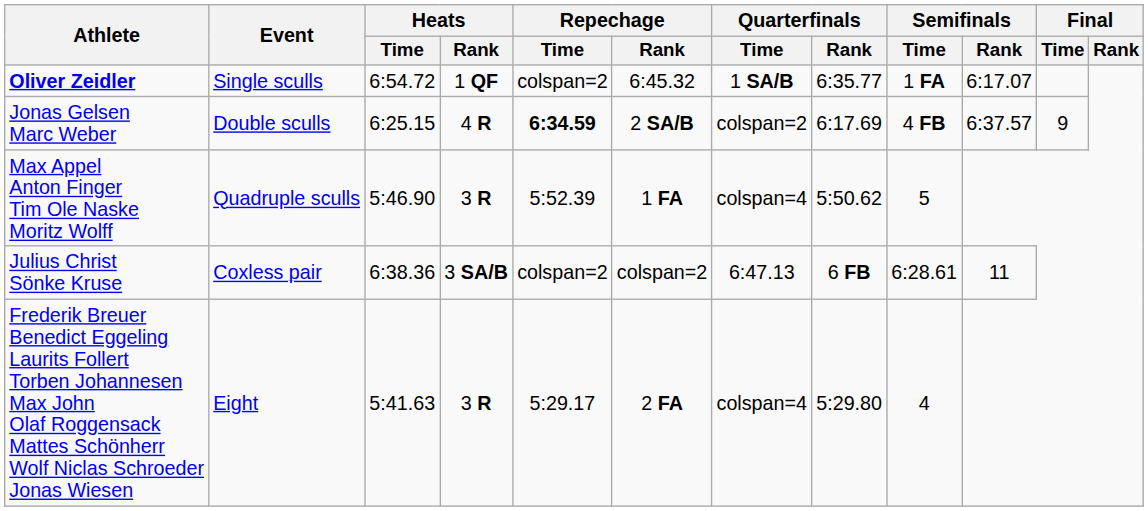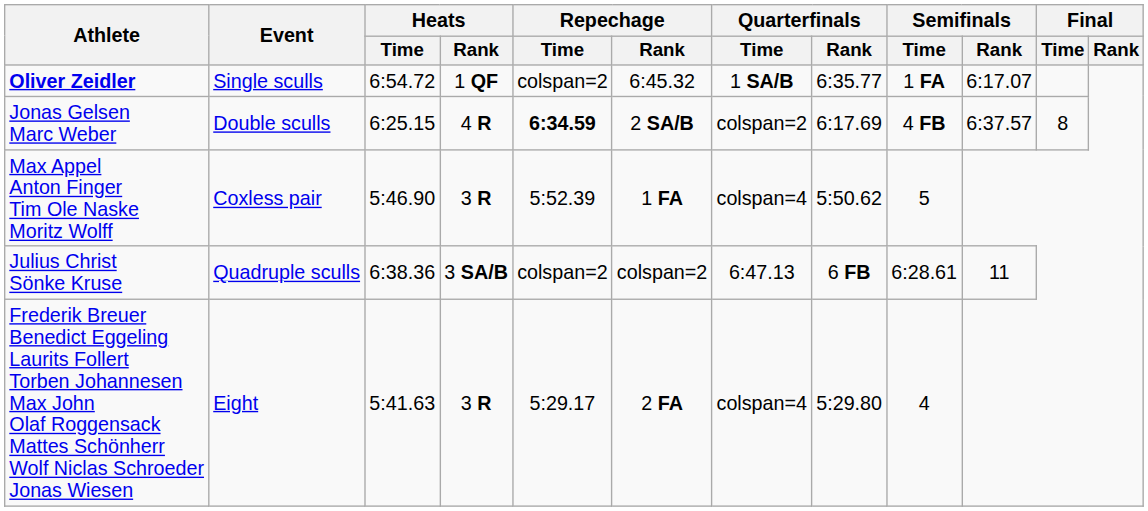(1063, 123) 9 -> (1063, 123) 8
(287, 198) Quadruple sculls -> (267, 198) Coxless pair
(267, 273) Coxless pair -> (287, 273) Quadruple sculls
